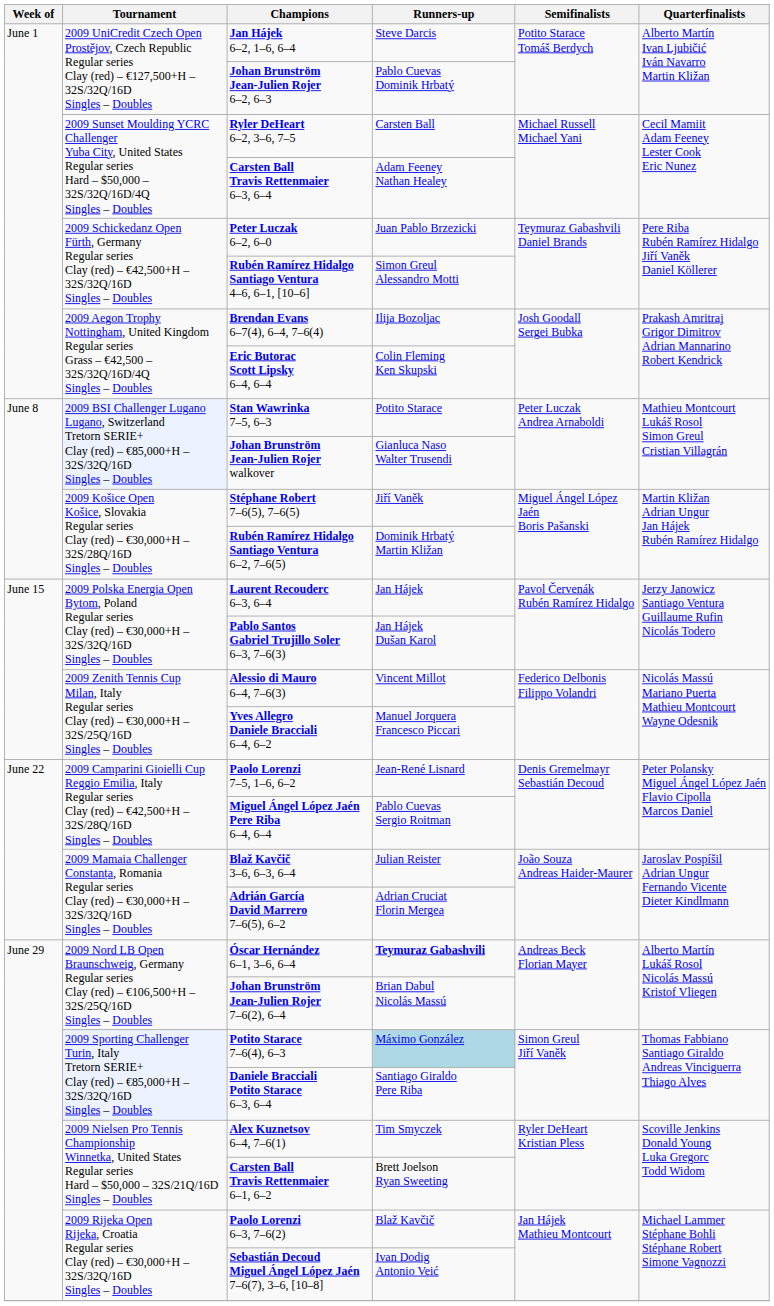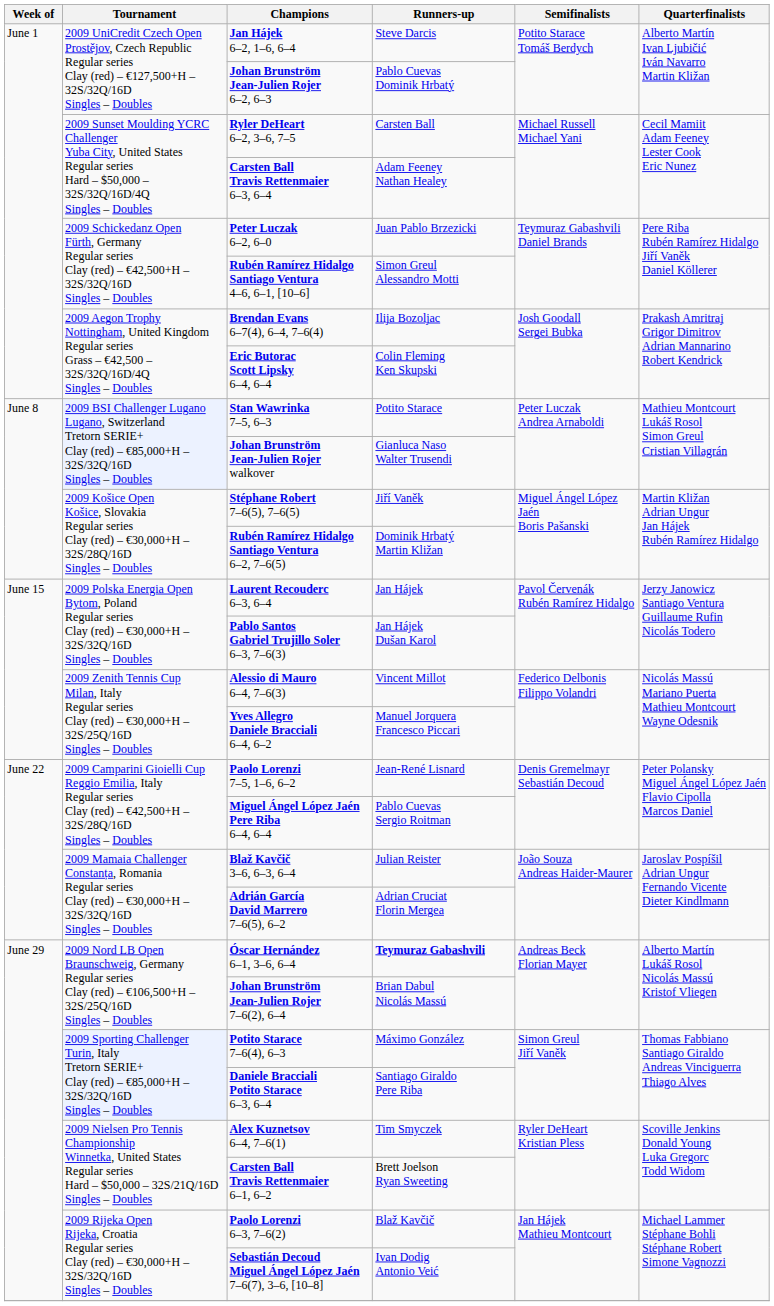(420, 1039) lightblue background -> (420, 1039) no background
